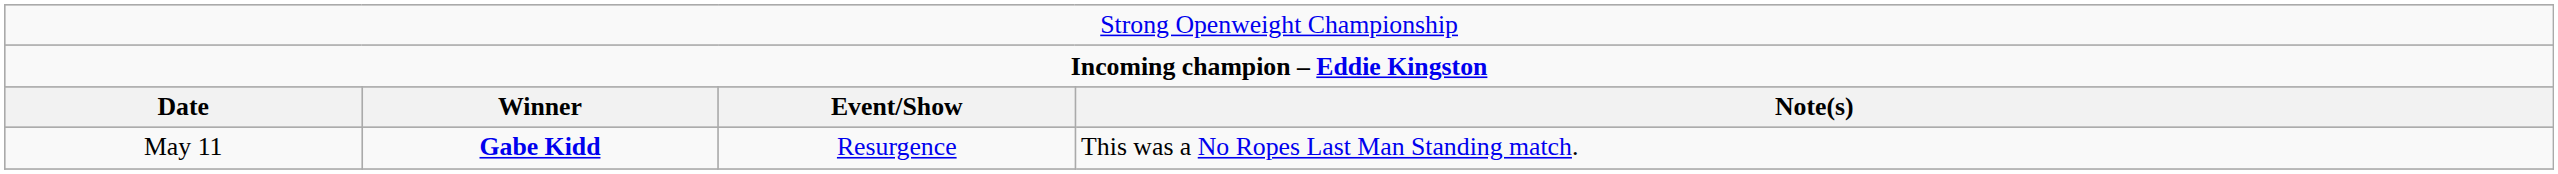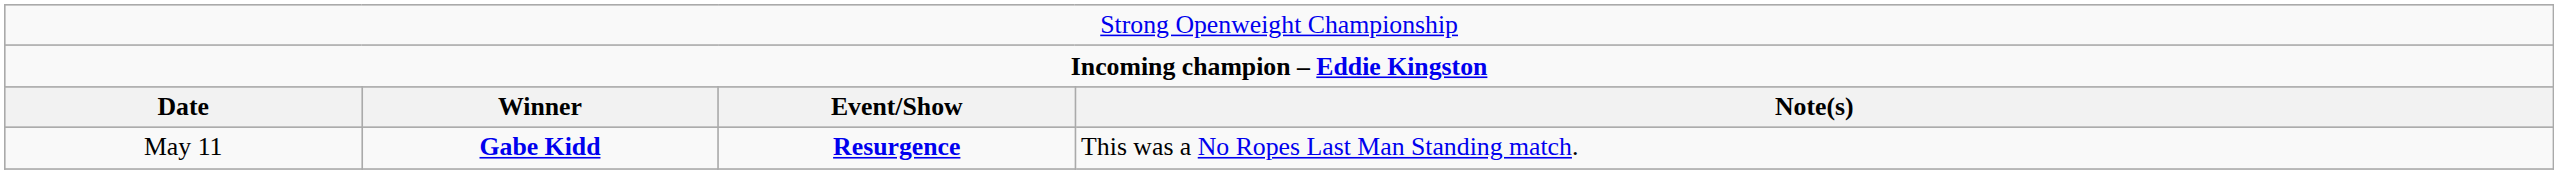(897, 147) normal -> (897, 147) bold
